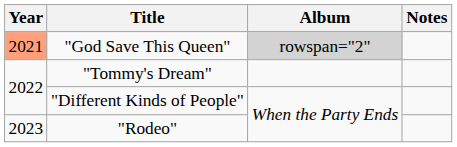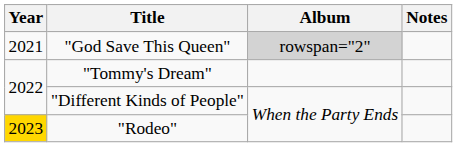(26, 45) lightsalmon background -> (26, 45) no background
(26, 127) no background -> (26, 127) gold background
